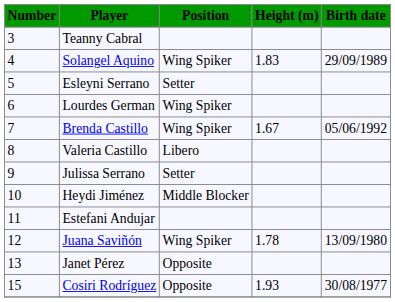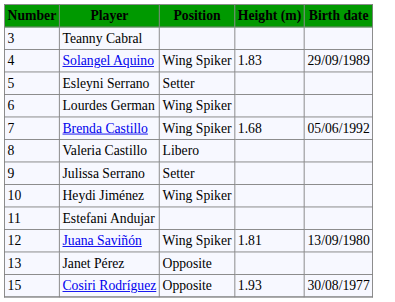(267, 128) 1.67 -> (250, 128) 1.68
(206, 195) Middle Blocker -> (197, 195) Wing Spiker
(267, 240) 1.78 -> (250, 240) 1.81
